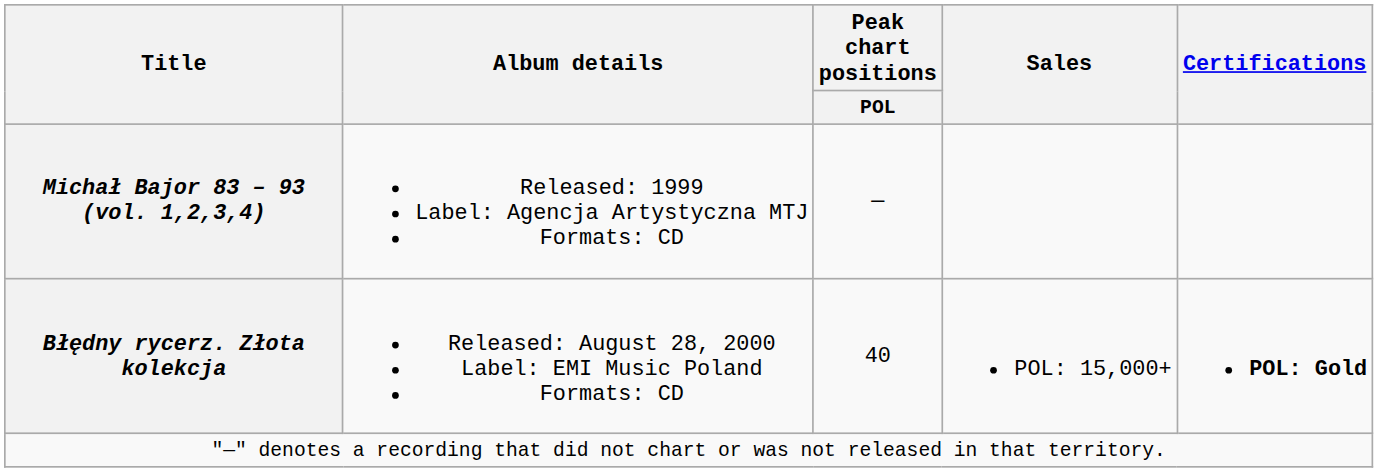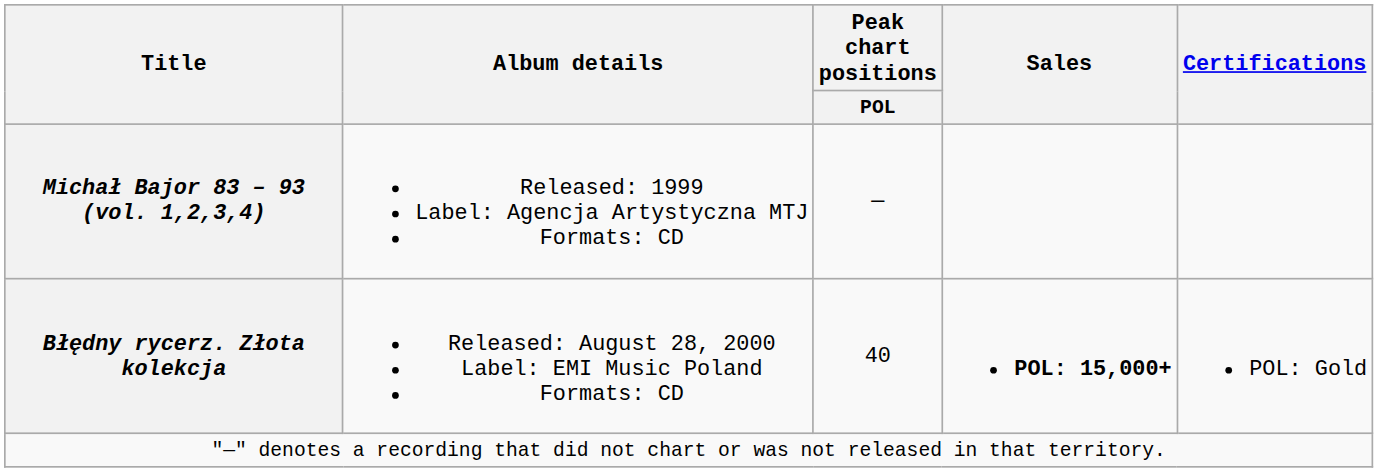(1059, 369) normal -> (1059, 369) bold
(1275, 369) bold -> (1275, 369) normal
